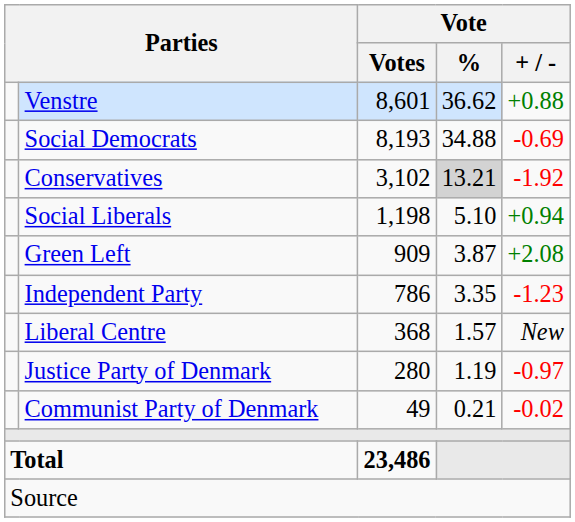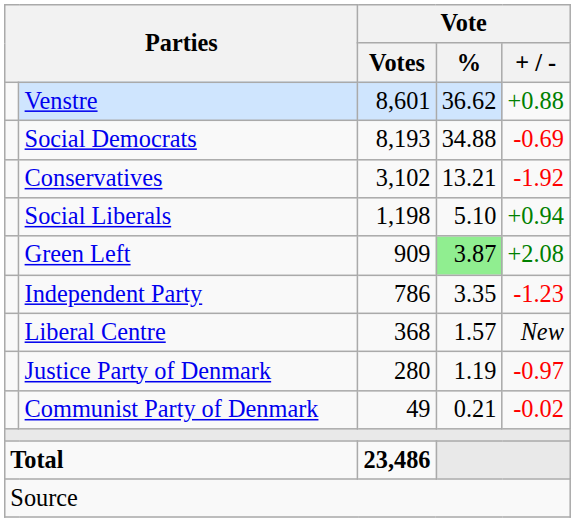(469, 178) lightgrey background -> (469, 178) no background
(475, 255) no background -> (475, 255) lightgreen background
